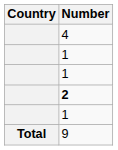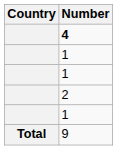(65, 34) normal -> (65, 34) bold
(65, 94) bold -> (65, 94) normal
